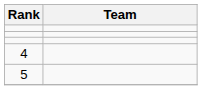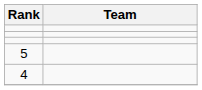(24, 53) 4 -> (24, 53) 5
(24, 74) 5 -> (24, 74) 4
